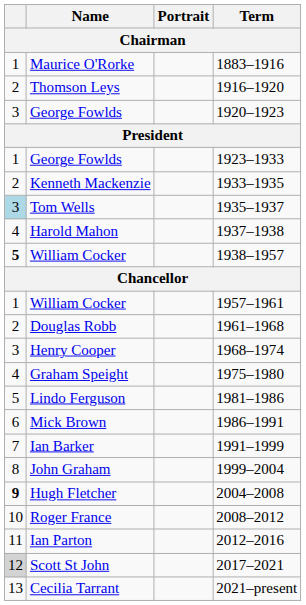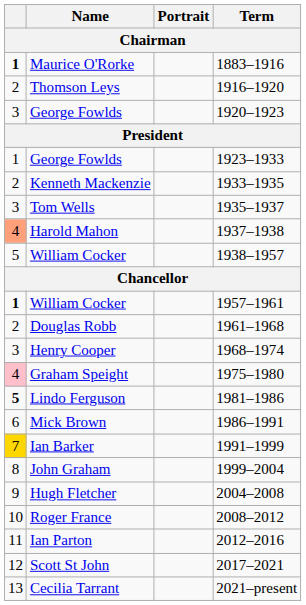(15, 64) normal -> (15, 64) bold
(15, 207) lightblue background -> (15, 207) no background
(15, 231) no background -> (15, 231) lightsalmon background
(15, 254) bold -> (15, 254) normal
(15, 302) normal -> (15, 302) bold
(15, 374) no background -> (15, 374) pink background
(15, 398) normal -> (15, 398) bold
(15, 445) no background -> (15, 445) gold background
(15, 493) bold -> (15, 493) normal
(15, 565) lightgrey background -> (15, 565) no background
